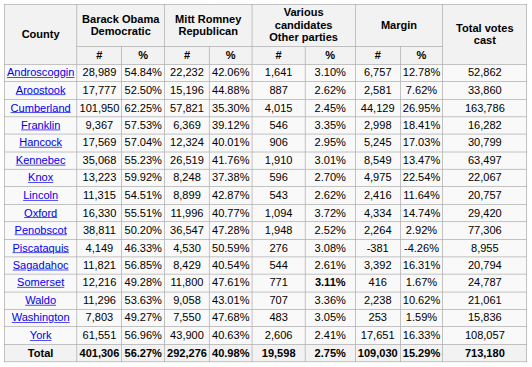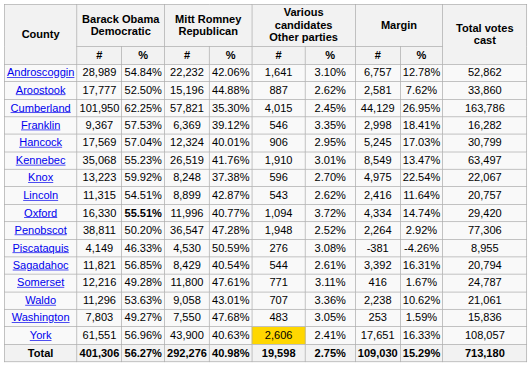(143, 213) normal -> (143, 213) bold
(330, 283) bold -> (330, 283) normal
(279, 335) no background -> (279, 335) gold background
